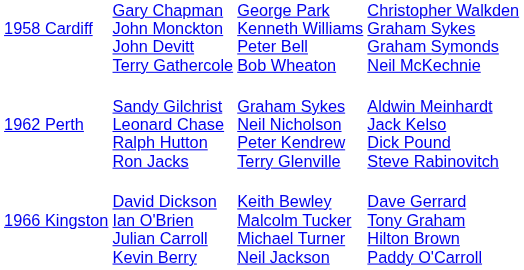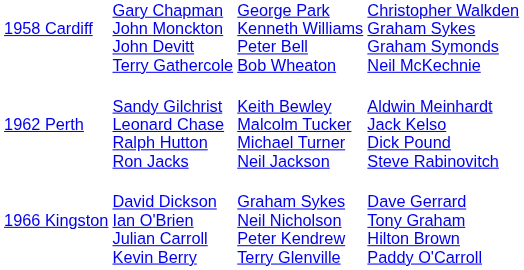(291, 134) Graham Sykes Neil Nicholson Peter Kendrew Terry Glenville -> (294, 134) Keith Bewley Malcolm Tucker Michael Turner Neil Jackson
(294, 229) Keith Bewley Malcolm Tucker Michael Turner Neil Jackson -> (291, 229) Graham Sykes Neil Nicholson Peter Kendrew Terry Glenville
